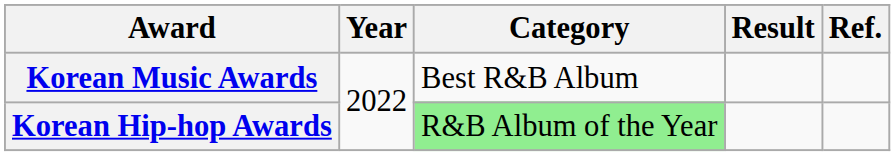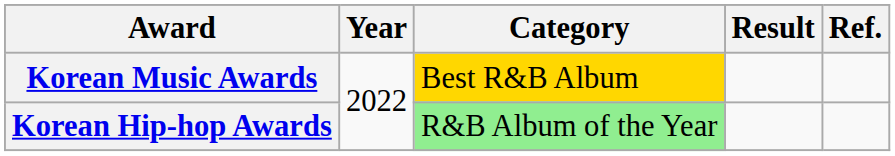(530, 77) no background -> (530, 77) gold background
